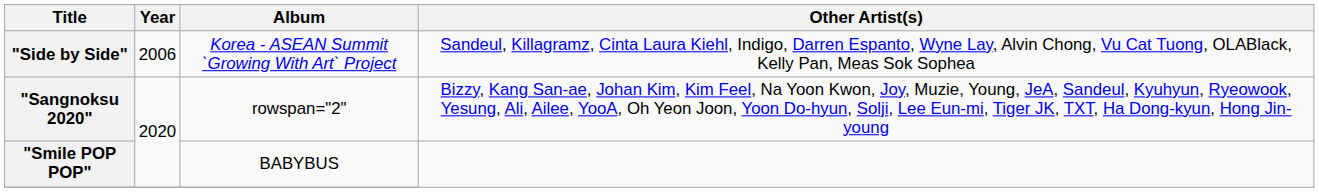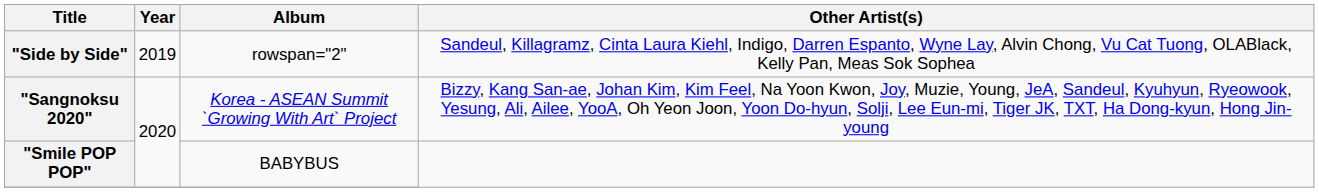(157, 53) 2006 -> (157, 53) 2019
(299, 53) Korea - ASEAN Summit `Growing With Art` Project -> (299, 53) rowspan="2"
(299, 108) rowspan="2" -> (299, 108) Korea - ASEAN Summit `Growing With Art` Project
